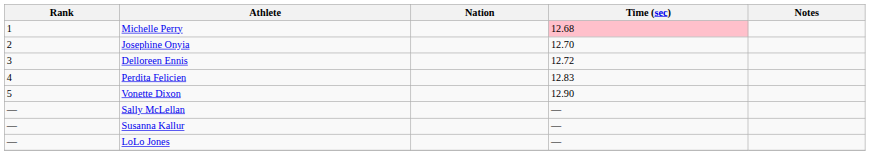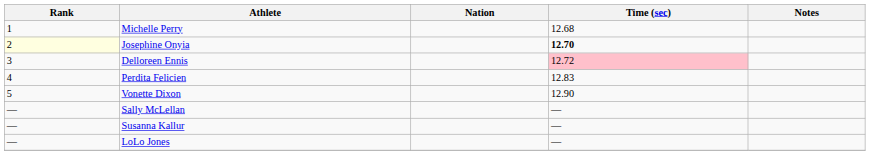(562, 28) pink background -> (562, 28) no background
(9, 45) no background -> (9, 45) lightyellow background
(562, 45) normal -> (562, 45) bold
(562, 61) no background -> (562, 61) pink background
